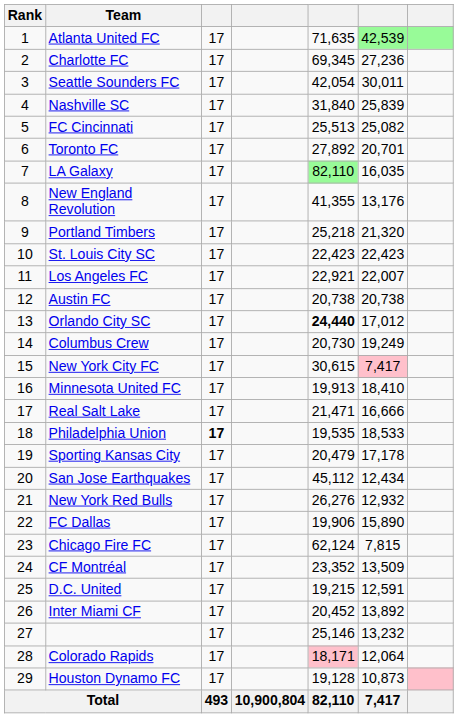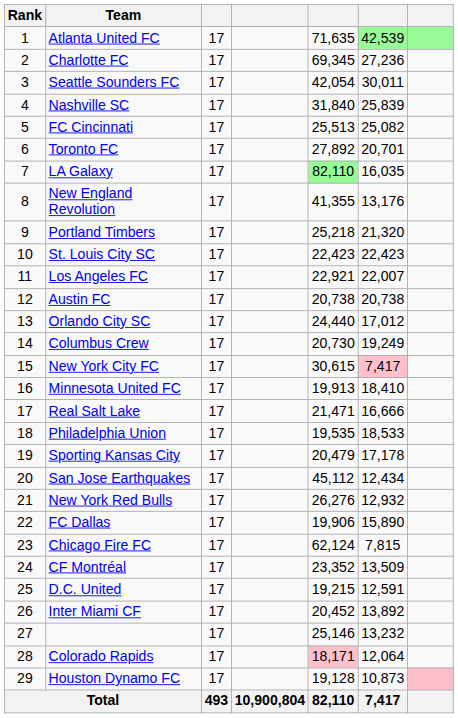(333, 321) bold -> (333, 321) normal
(216, 433) bold -> (216, 433) normal
